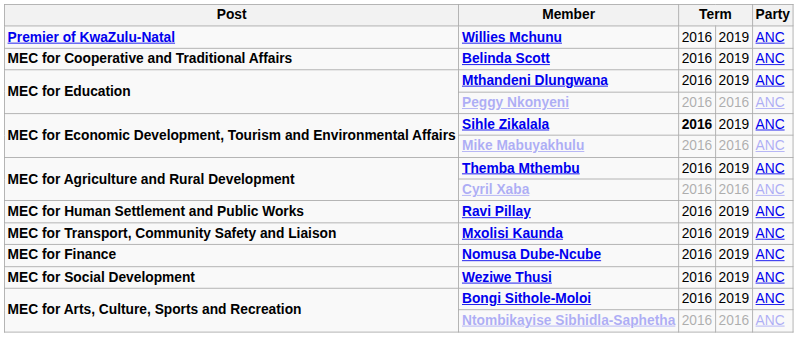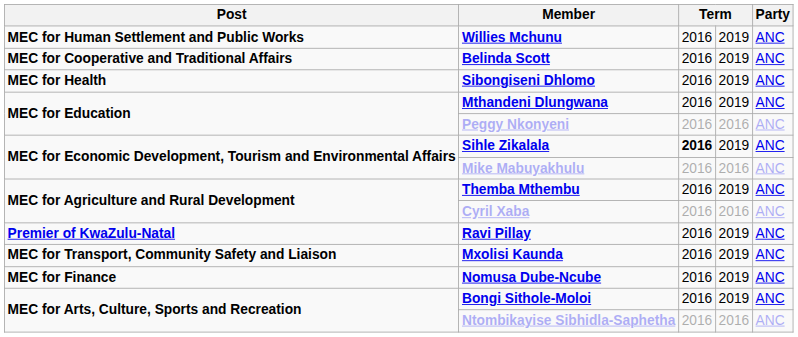(91, 37) Premier of KwaZulu-Natal -> (156, 37) MEC for Human Settlement and Public Works
+ row: (528, 80)
(156, 211) MEC for Human Settlement and Public Works -> (91, 233) Premier of KwaZulu-Natal
- row: (507, 277)
